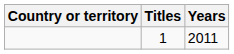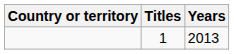(203, 38) 2011 -> (204, 38) 2013
